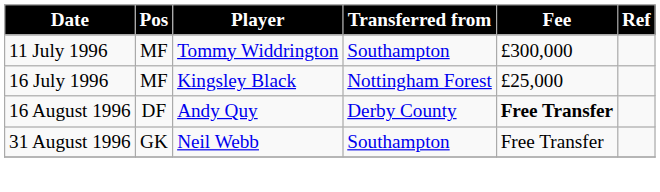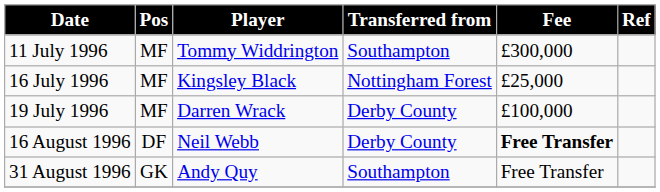+ row: (59, 111)
(217, 111) Andy Quy -> (218, 141) Neil Webb
(218, 141) Neil Webb -> (217, 171) Andy Quy
